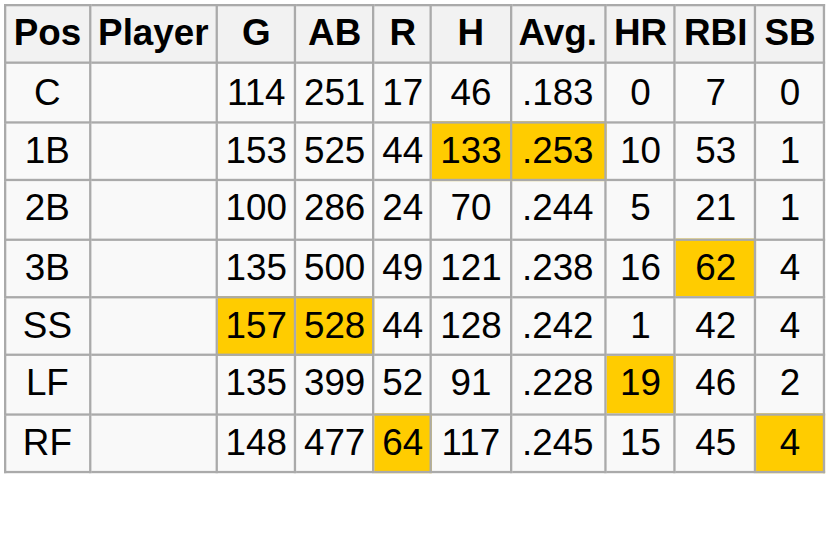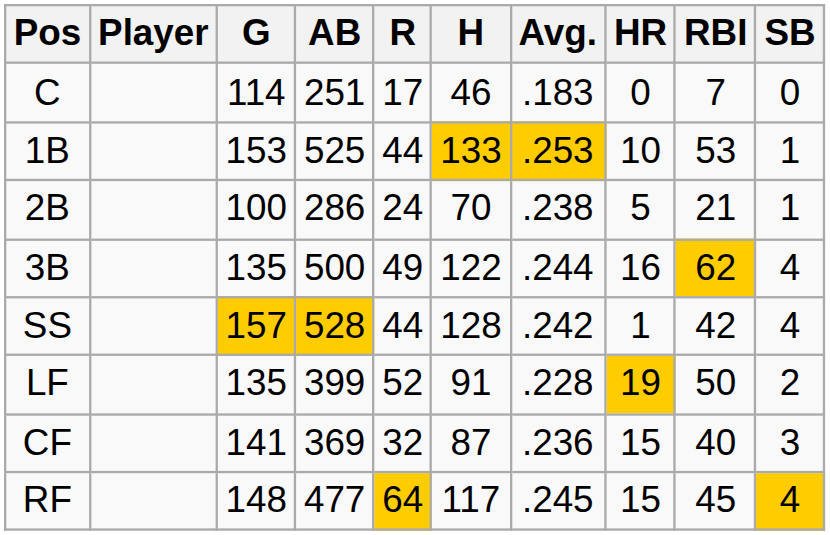(558, 208) .244 -> (558, 208) .238
(471, 267) 121 -> (471, 267) 122
(558, 267) .238 -> (558, 267) .244
(716, 383) 46 -> (716, 383) 50
+ row: (47, 442)
